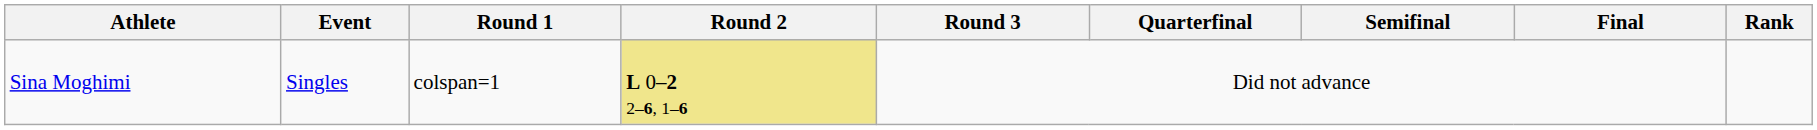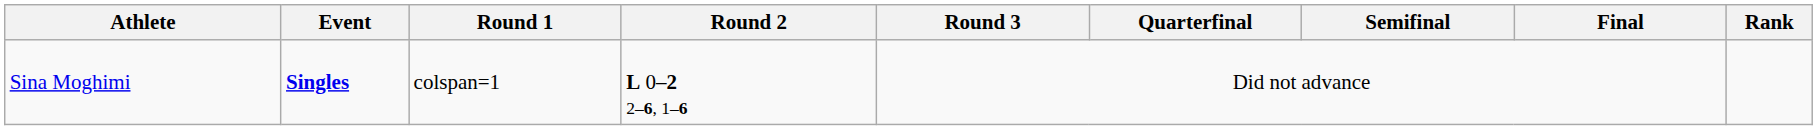(317, 81) normal -> (318, 81) bold
(657, 94) khaki background -> (657, 94) no background
